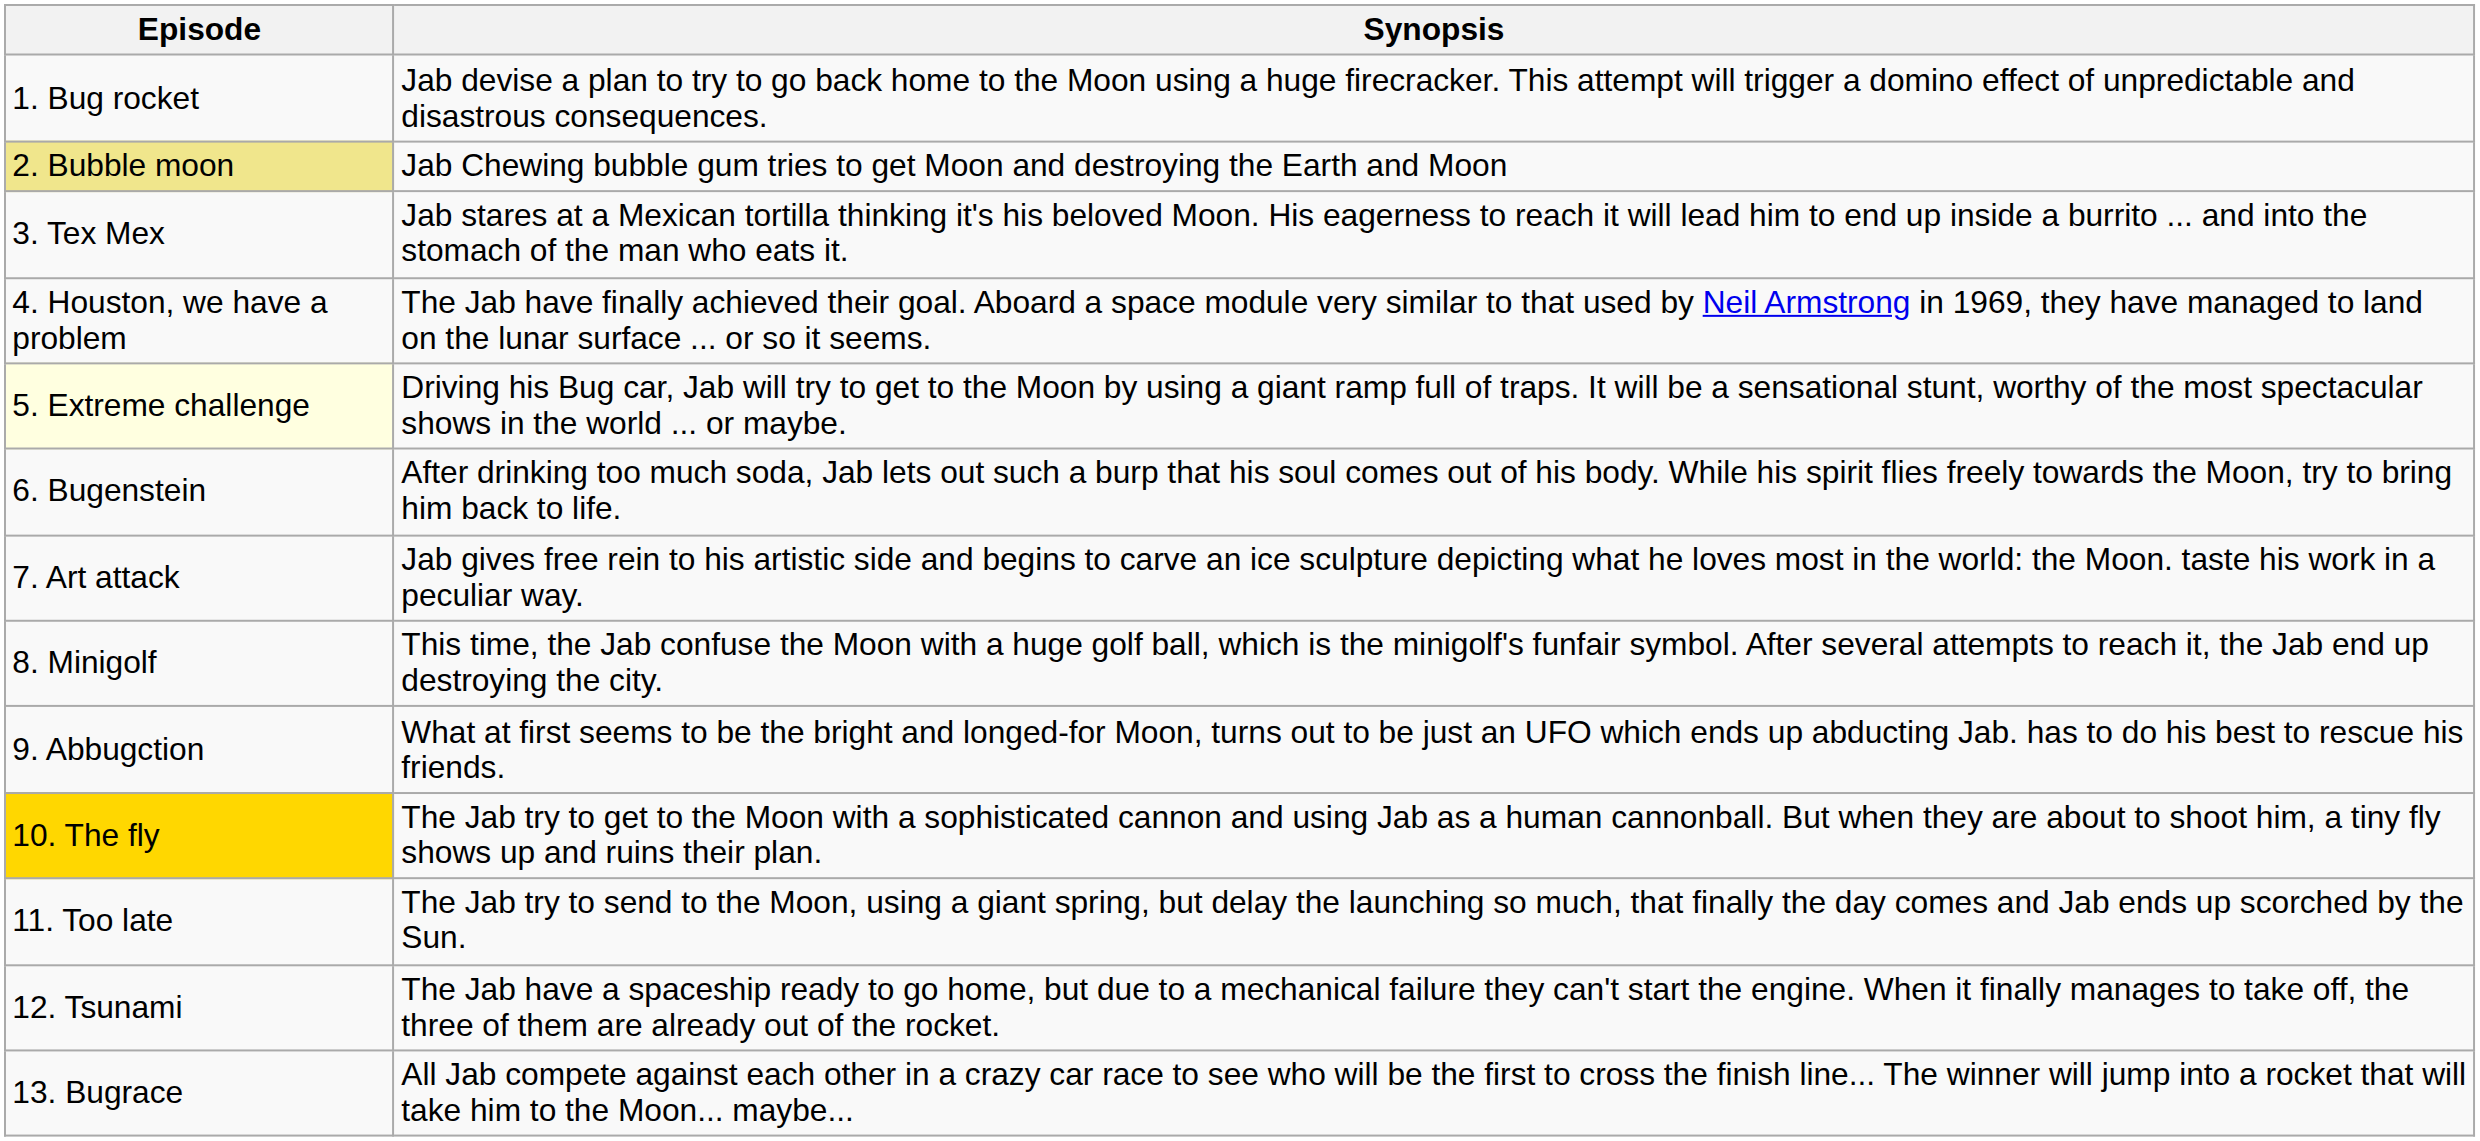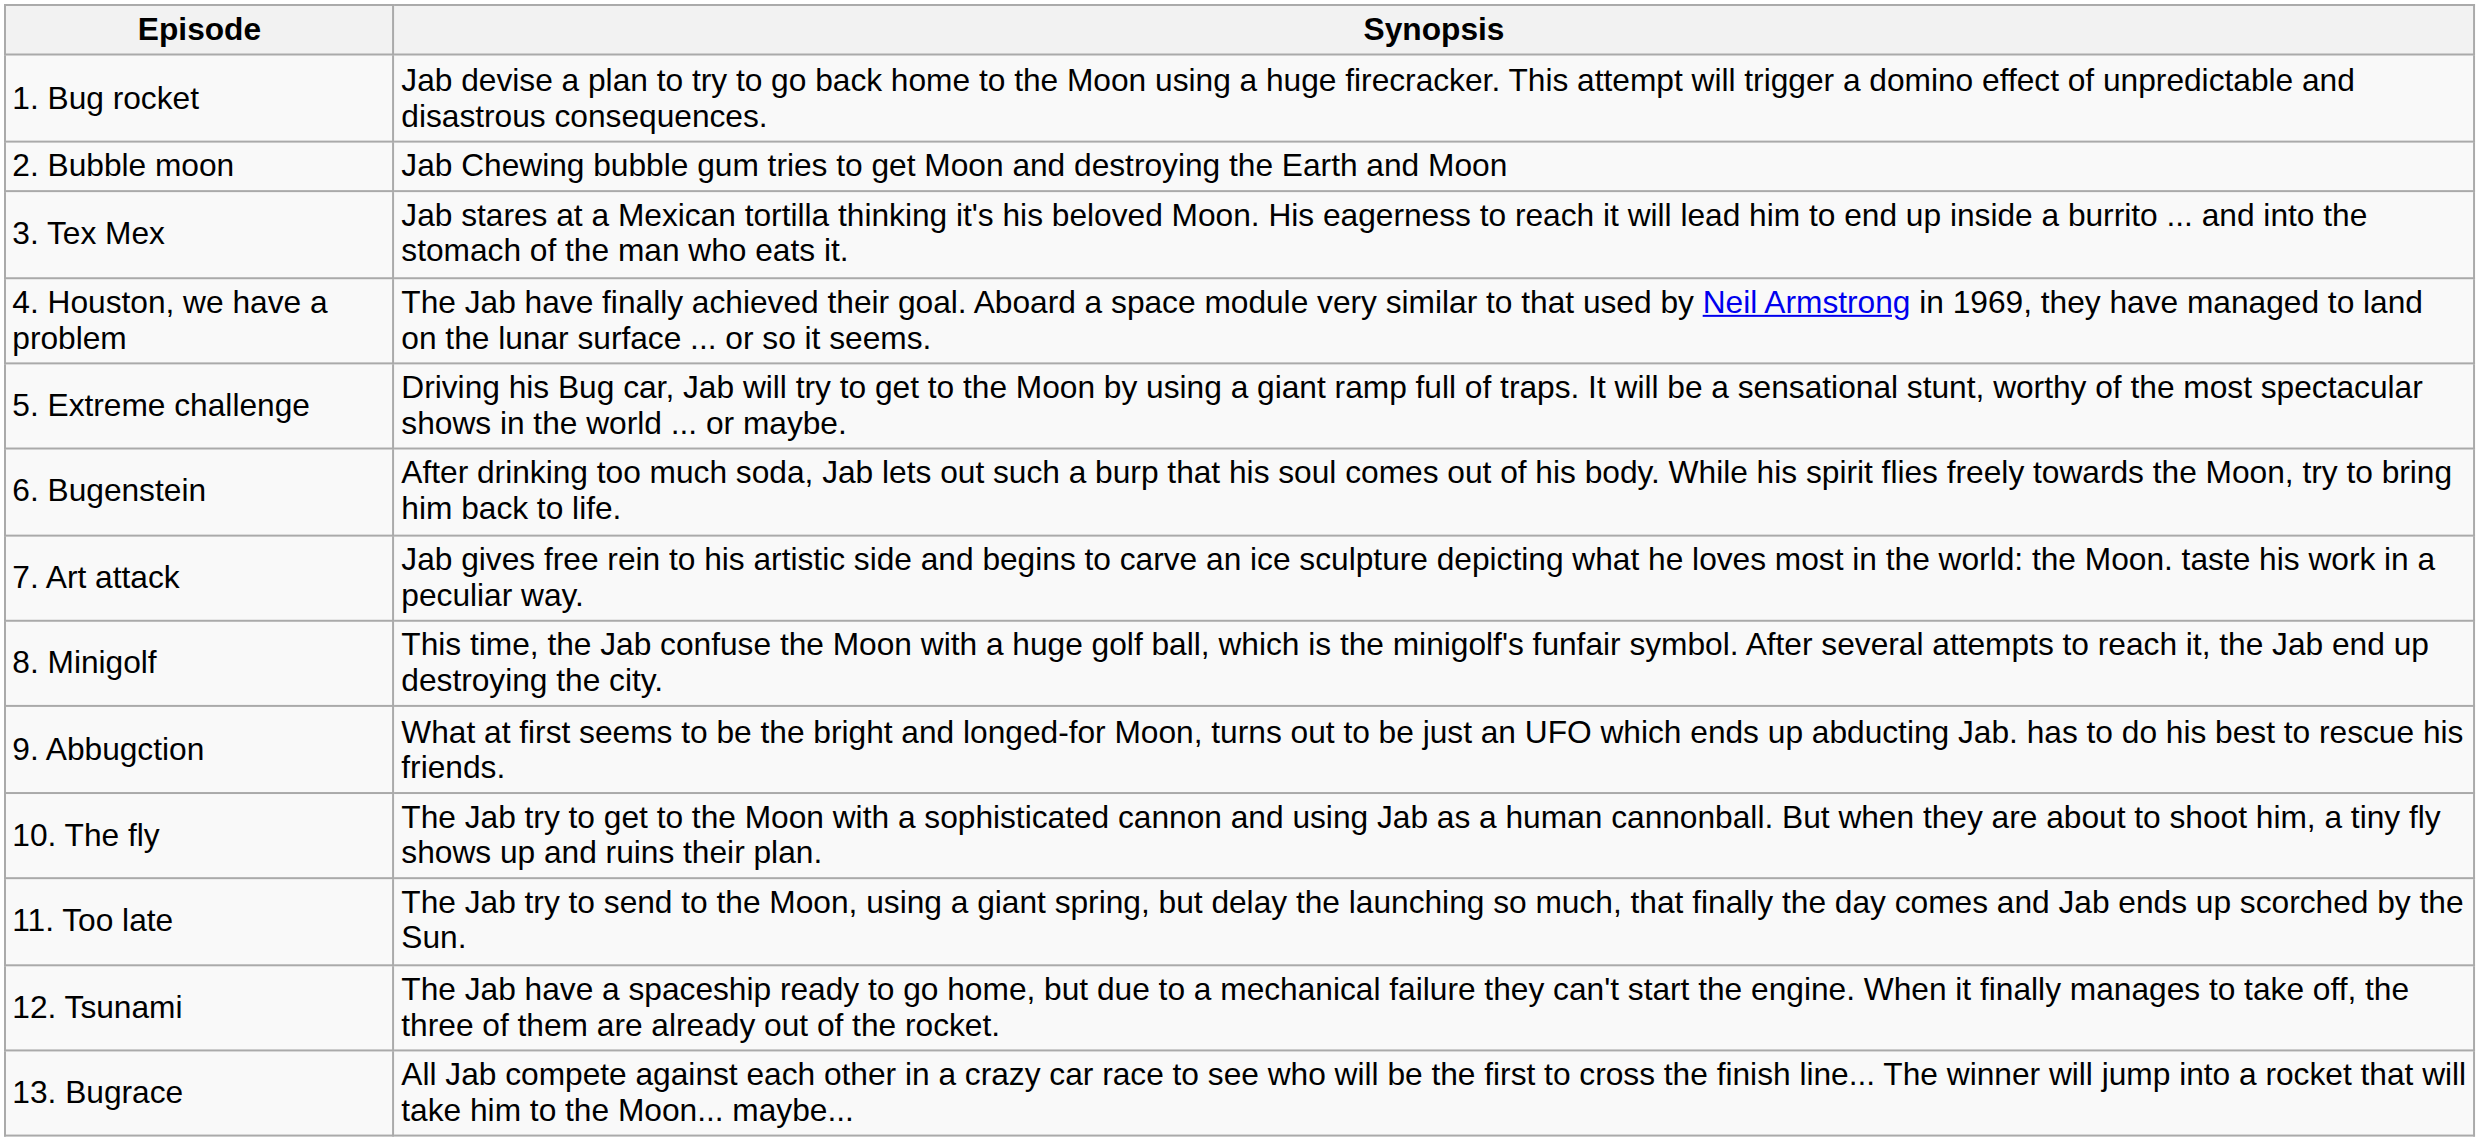(123, 165) khaki background -> (123, 165) no background
(161, 405) lightyellow background -> (161, 405) no background
(86, 834) gold background -> (86, 834) no background
